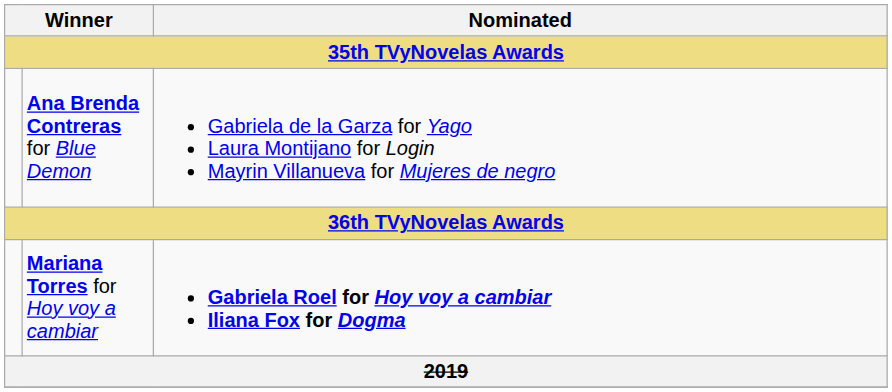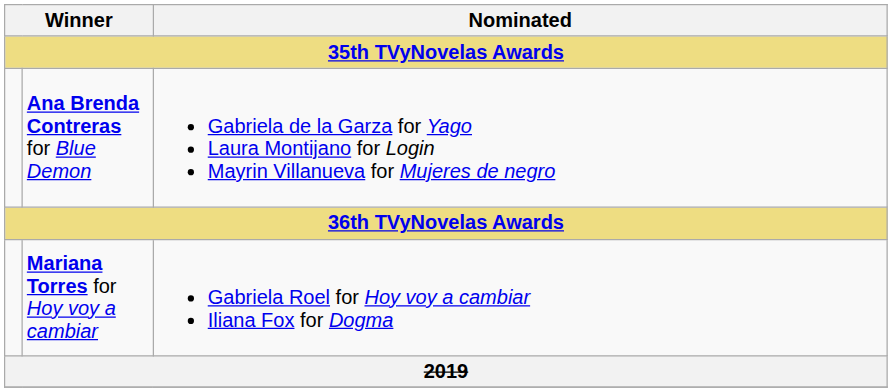(520, 309) bold -> (520, 309) normal
